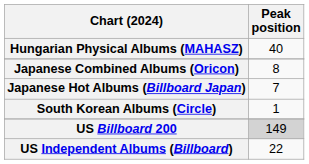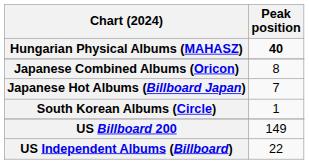(276, 48) normal -> (276, 48) bold
(276, 128) lightgrey background -> (276, 128) no background
